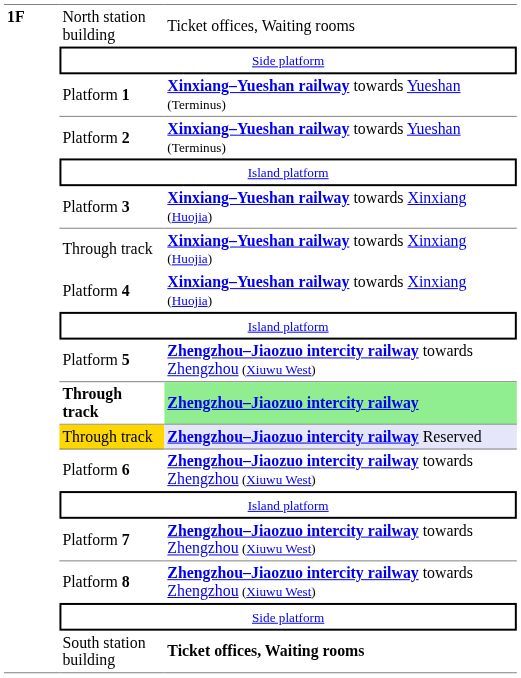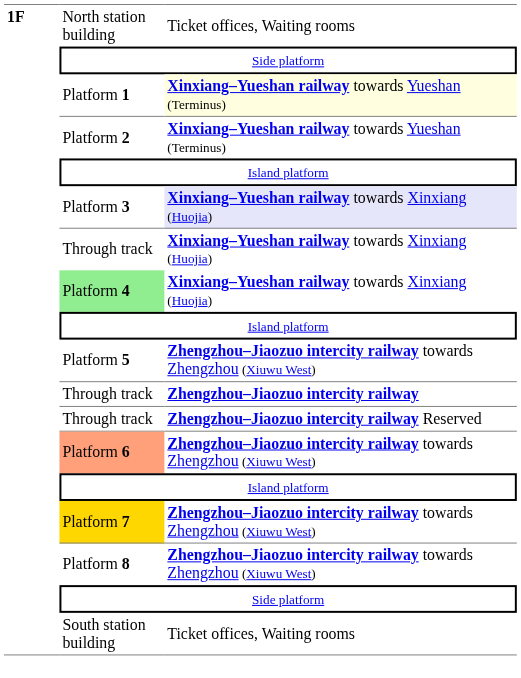(314, 95) no background -> (314, 95) lightyellow background
(317, 206) no background -> (317, 206) lavender background
(96, 291) no background -> (96, 291) lightgreen background
(92, 402) bold -> (107, 394) normal
(293, 402) lightgreen background -> (293, 394) no background
(107, 436) gold background -> (107, 418) no background
(324, 436) lavender background -> (324, 418) no background
(96, 470) no background -> (96, 452) lightsalmon background
(96, 539) no background -> (96, 521) gold background
(266, 651) bold -> (261, 633) normal
